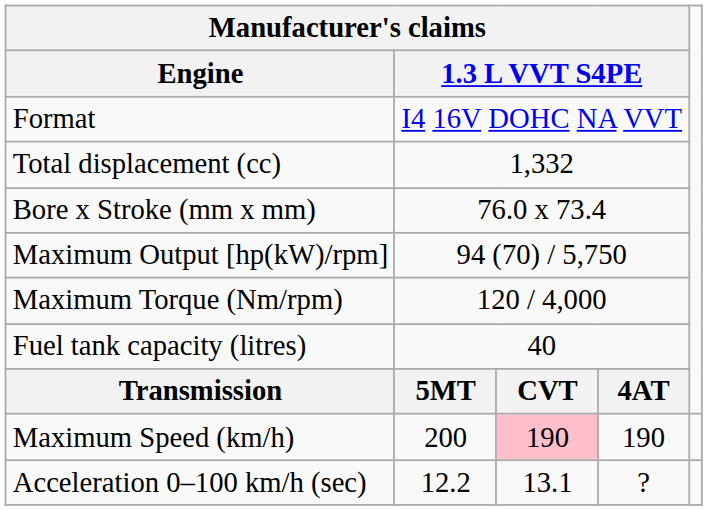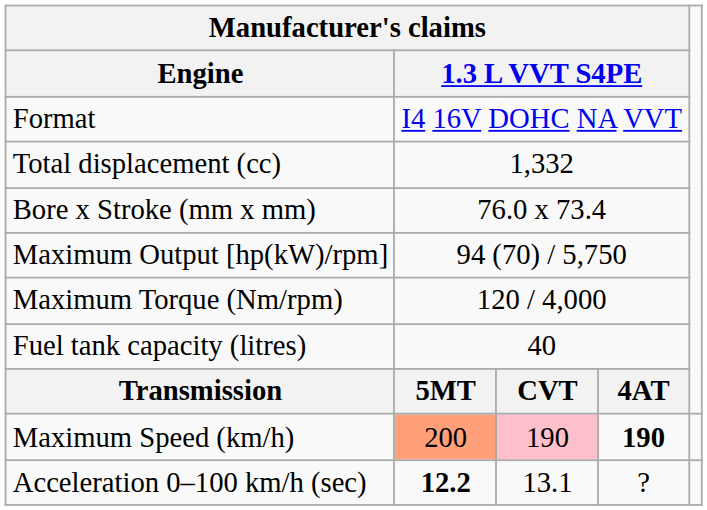(446, 436) no background -> (446, 436) lightsalmon background
(644, 436) normal -> (644, 436) bold
(446, 482) normal -> (446, 482) bold
